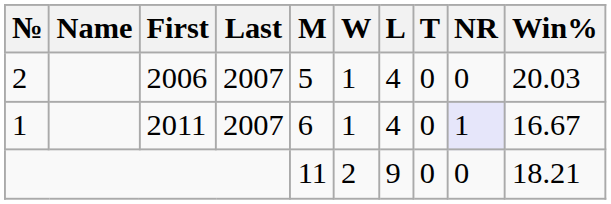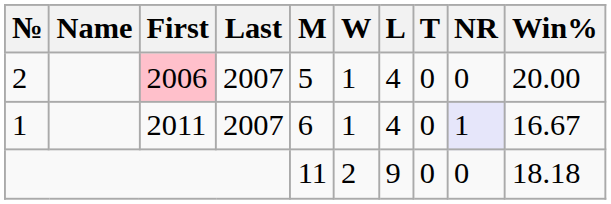(177, 76) no background -> (177, 76) pink background
(546, 76) 20.03 -> (546, 76) 20.00
(546, 173) 18.21 -> (546, 173) 18.18
